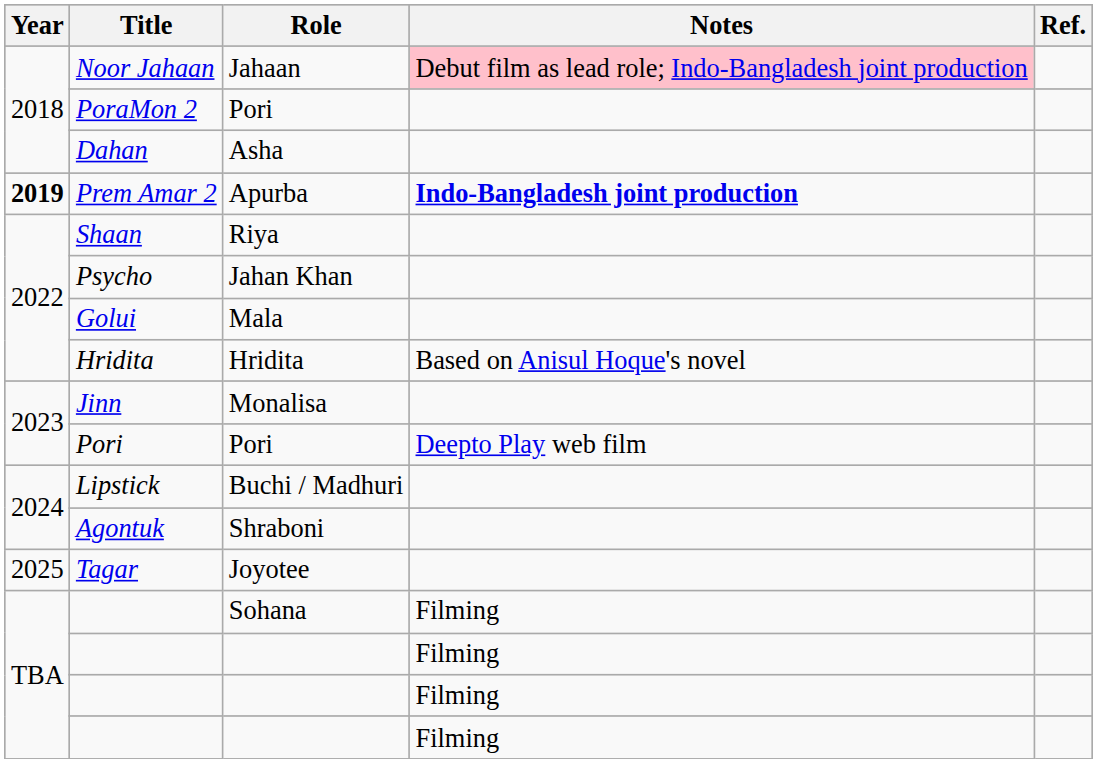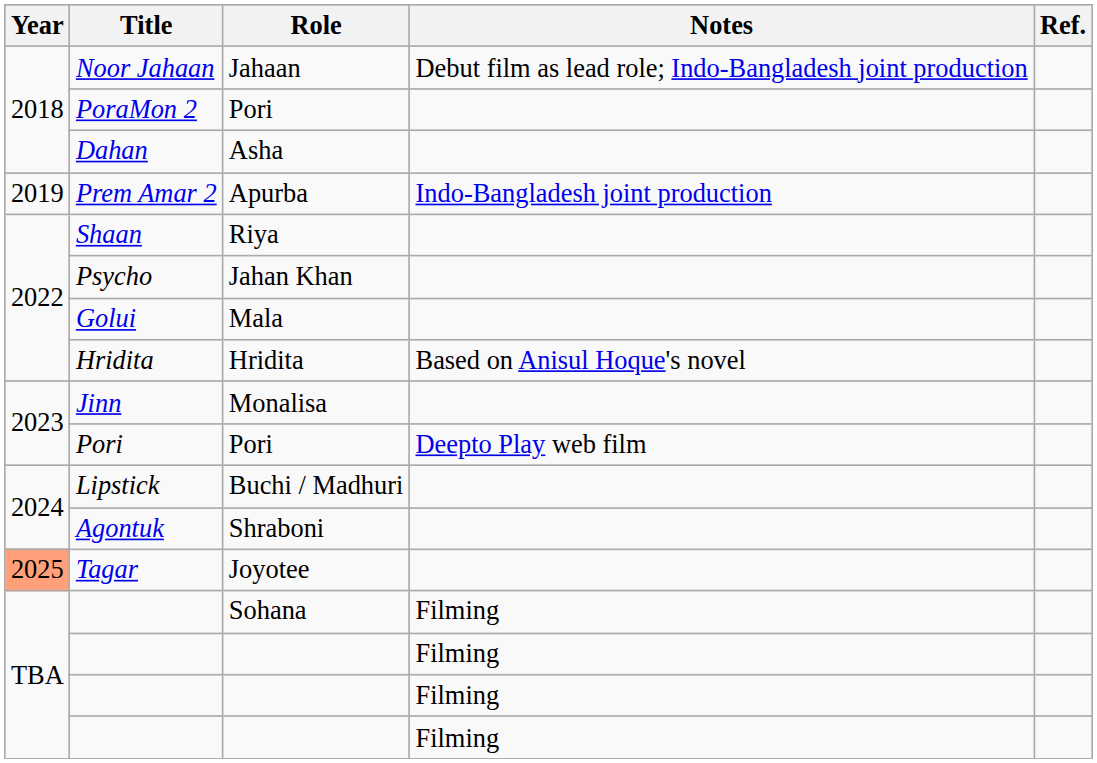(722, 67) pink background -> (722, 67) no background
(37, 192) bold -> (37, 192) normal
(607, 192) bold -> (594, 192) normal
(37, 569) no background -> (37, 569) lightsalmon background
